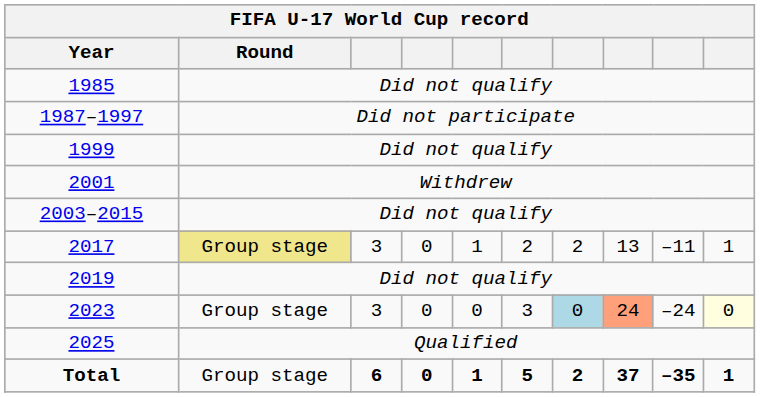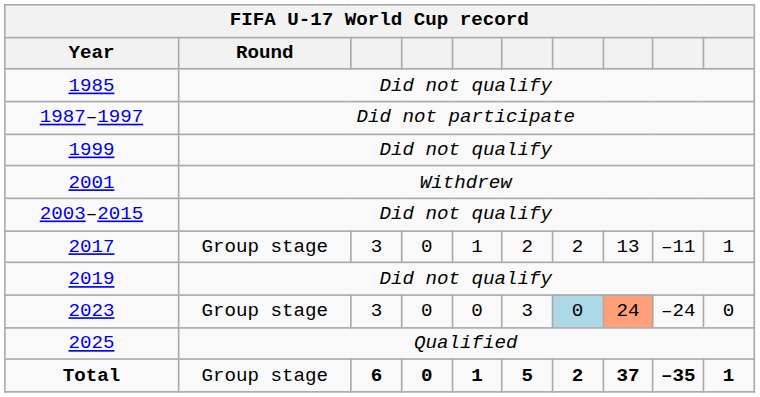(265, 246) khaki background -> (265, 246) no background
(728, 311) lightyellow background -> (728, 311) no background
